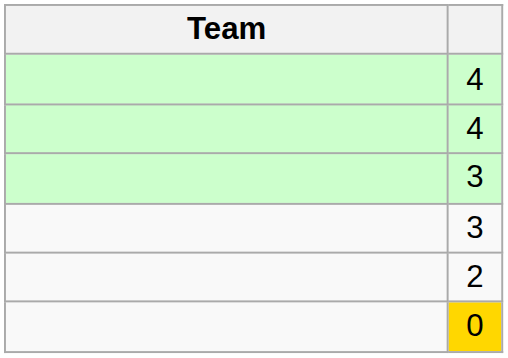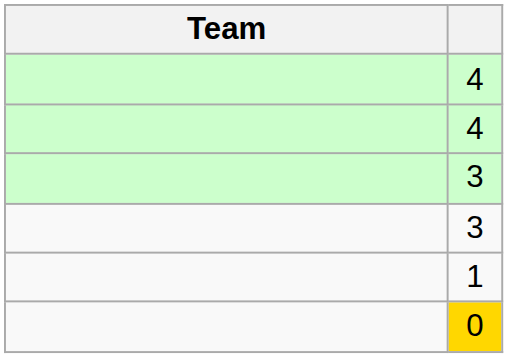(475, 276) 2 -> (475, 276) 1
